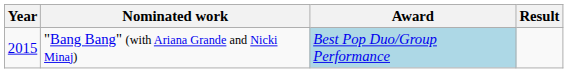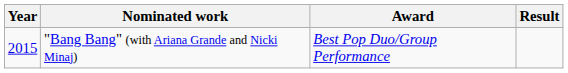(375, 47) lightblue background -> (375, 47) no background
